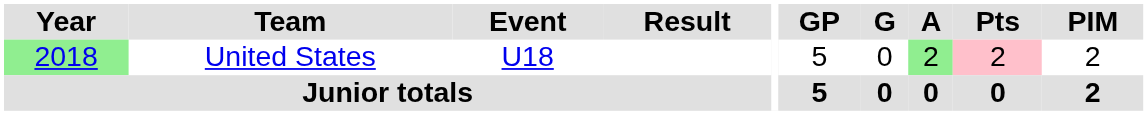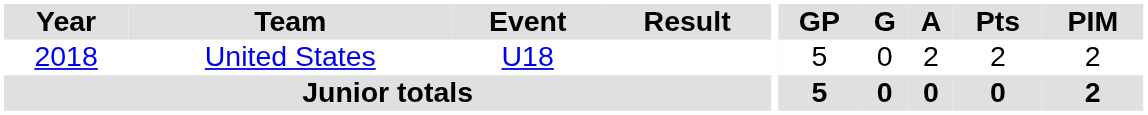(66, 57) lightgreen background -> (66, 57) no background
(931, 57) lightgreen background -> (931, 57) no background
(998, 57) pink background -> (998, 57) no background
